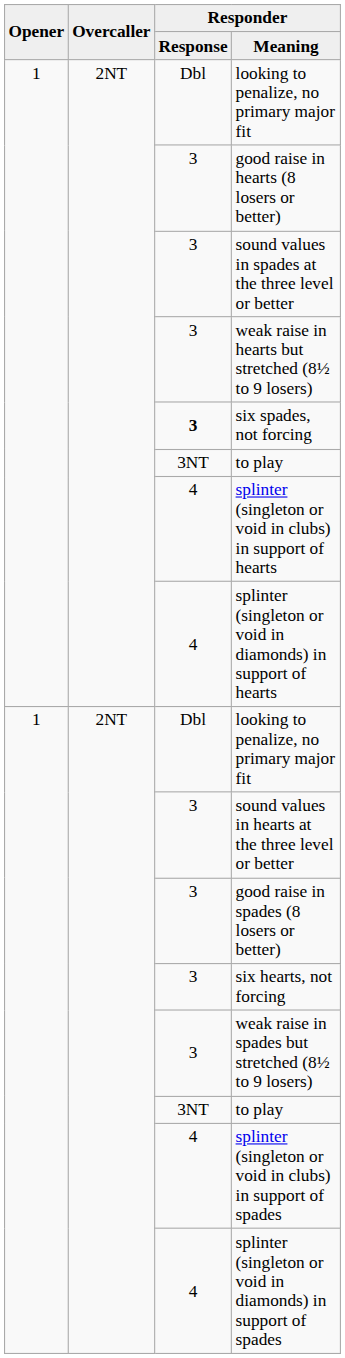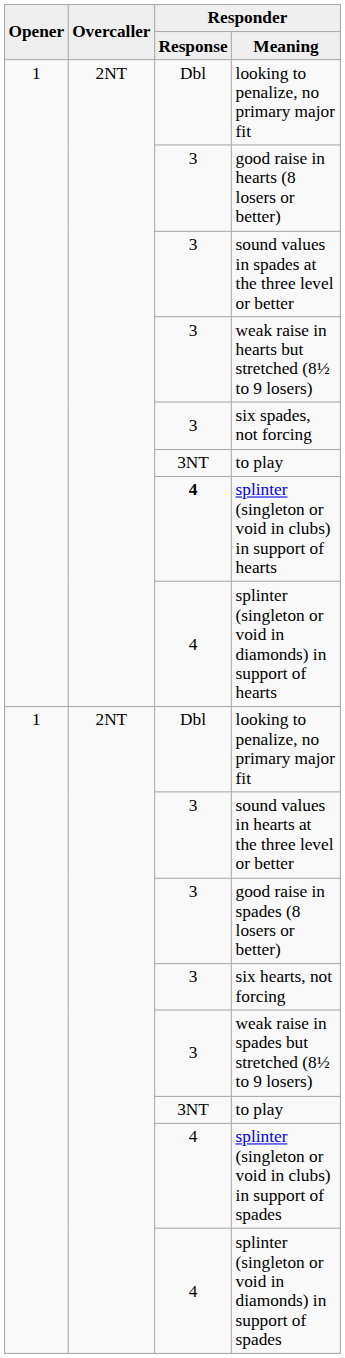(193, 425) bold -> (193, 425) normal
(193, 490) normal -> (193, 490) bold
